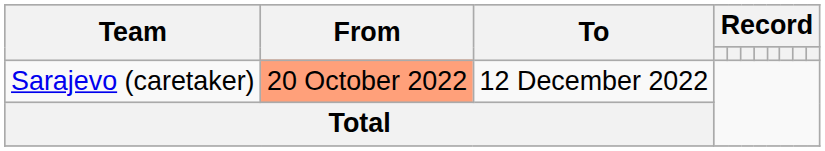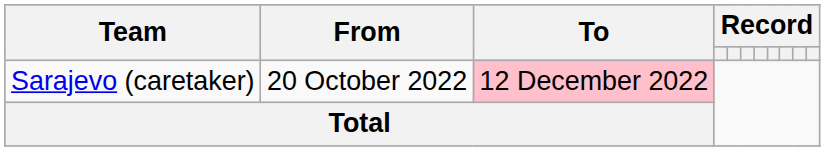(367, 80) lightsalmon background -> (367, 80) no background
(594, 80) no background -> (594, 80) pink background
